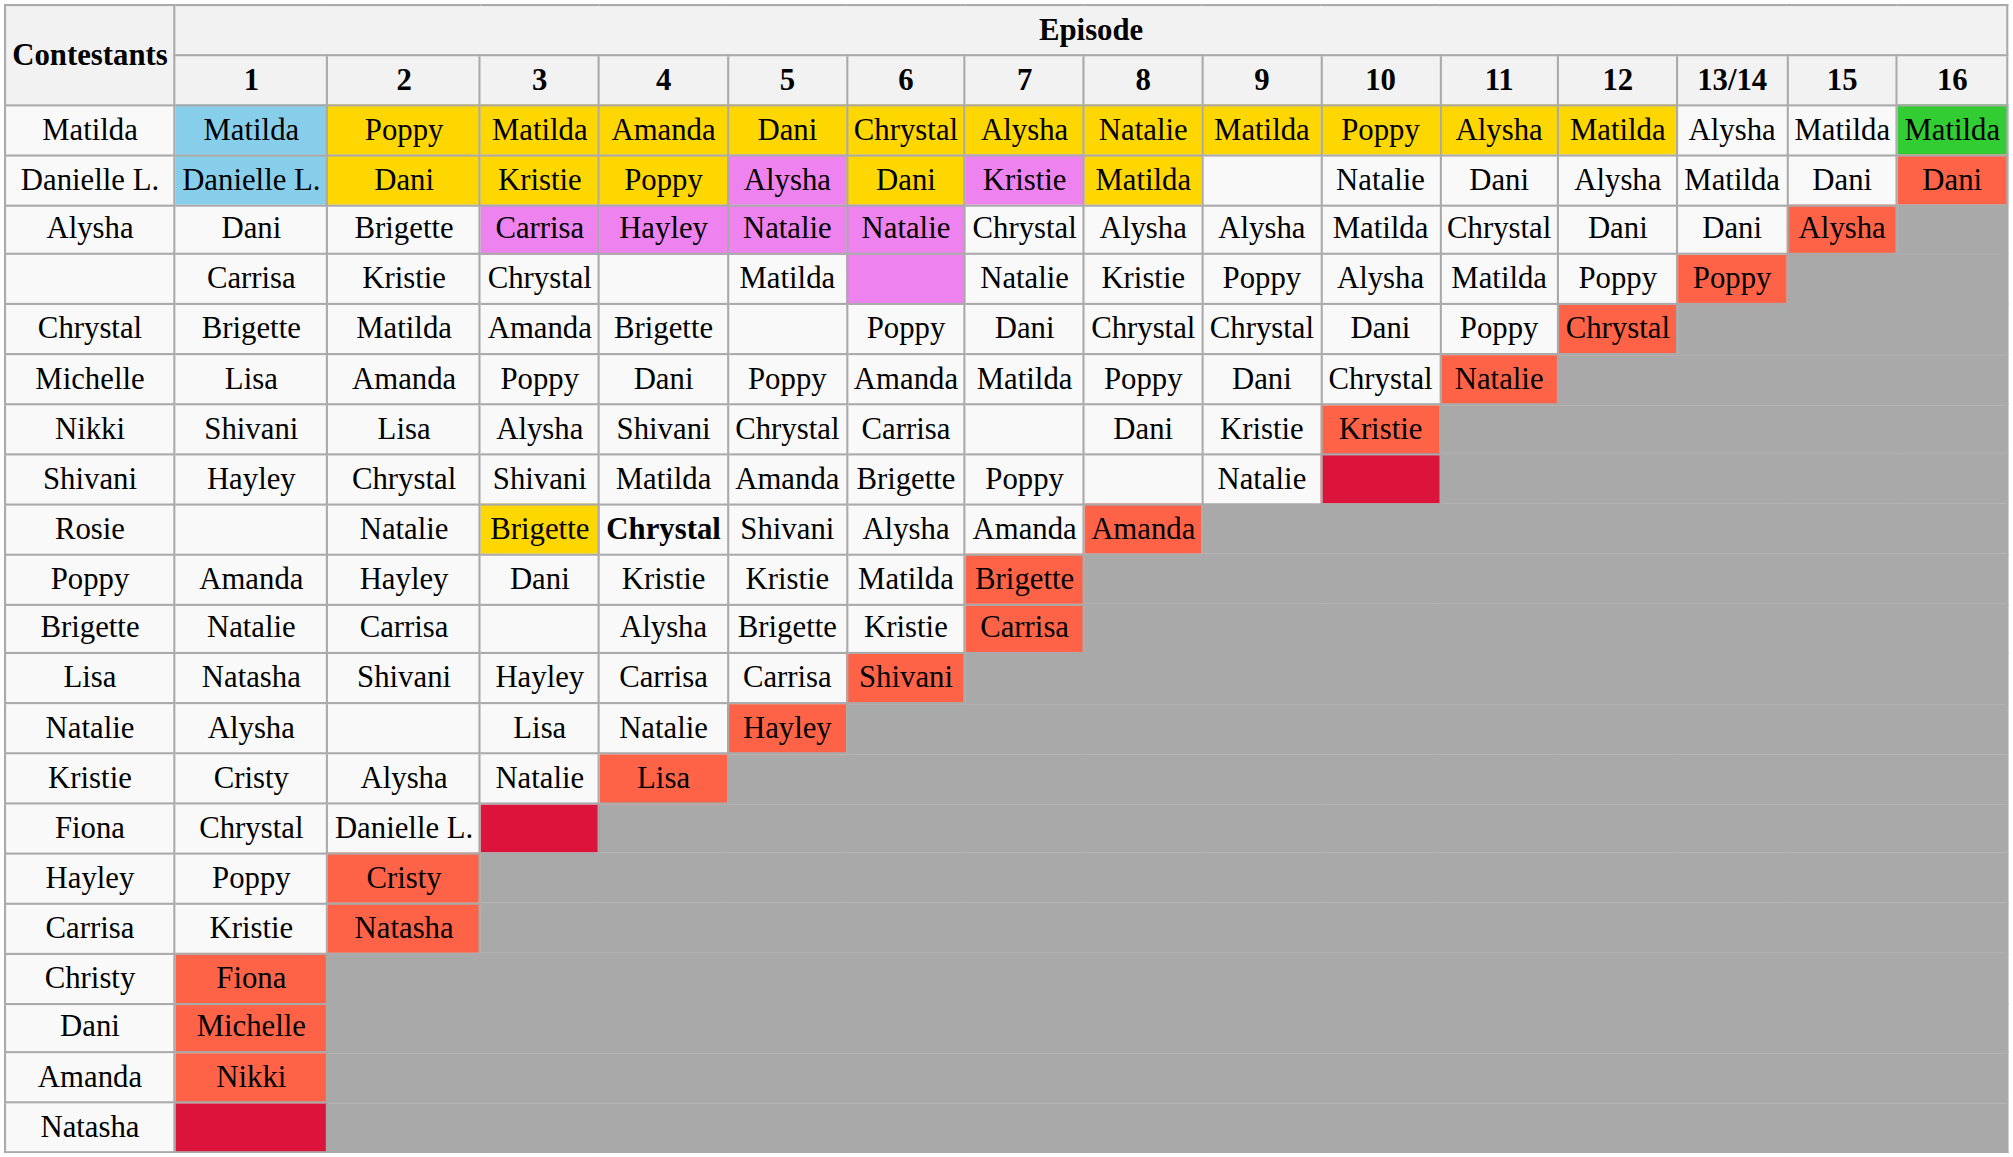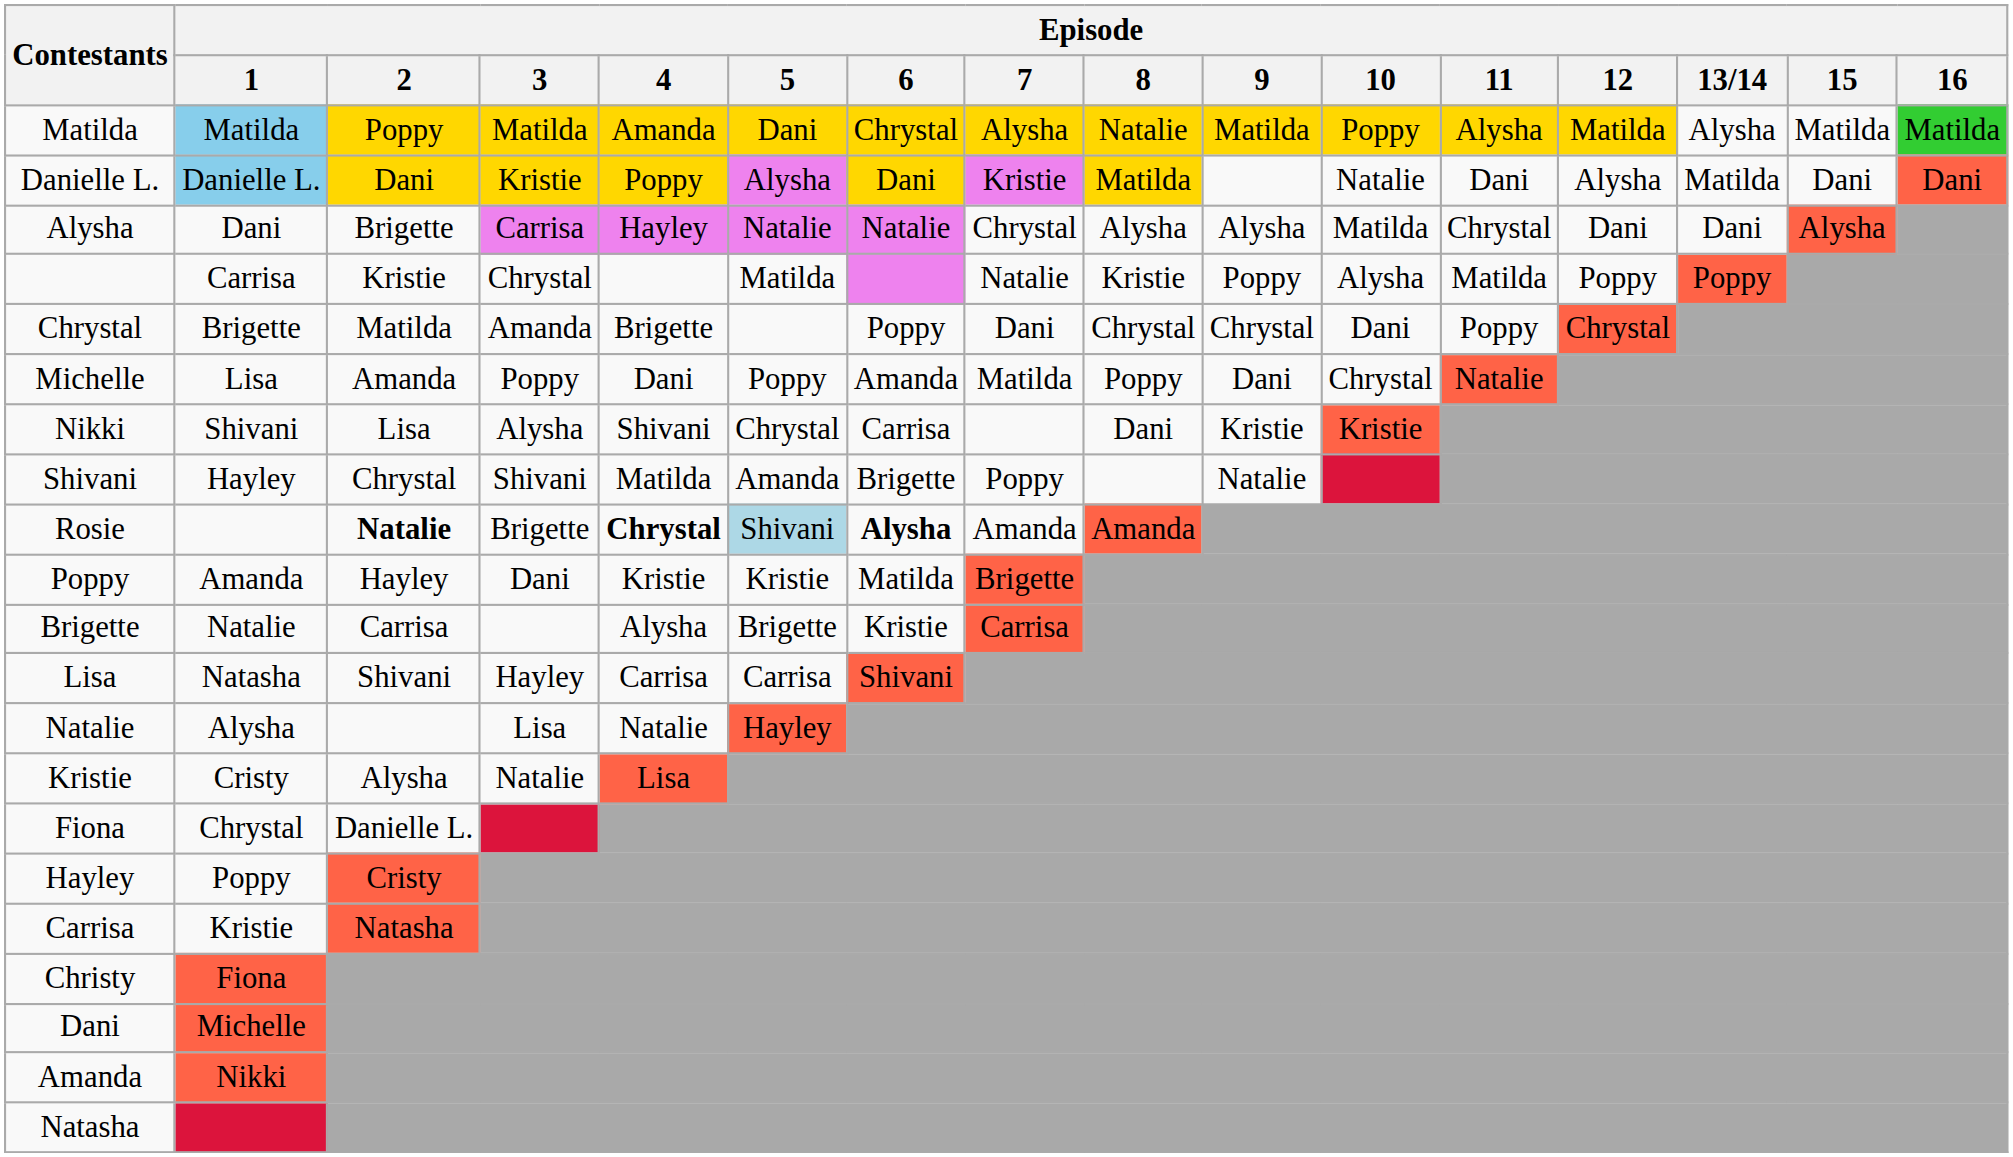(404, 528) normal -> (404, 528) bold
(540, 528) gold background -> (540, 528) no background
(787, 528) no background -> (787, 528) lightblue background
(906, 528) normal -> (906, 528) bold
